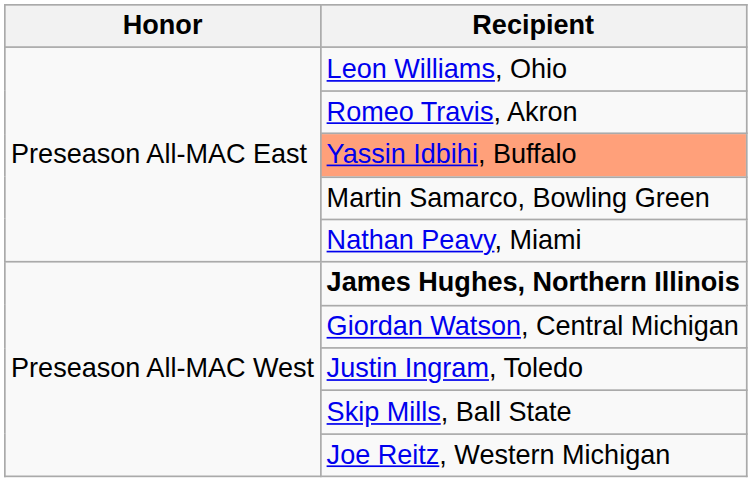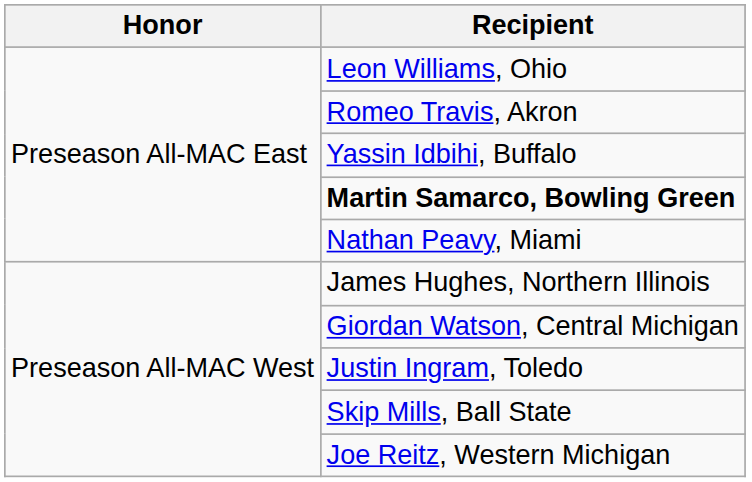(452, 154) lightsalmon background -> (452, 154) no background
(518, 197) normal -> (531, 197) bold
(533, 283) bold -> (518, 283) normal
